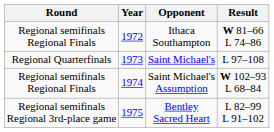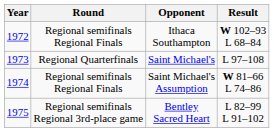columns swapped: (132, 13) <-> (62, 13)
(243, 36) W 81–66 L 74–86 -> (243, 36) W 102–93 L 68–84
(243, 83) W 102–93 L 68–84 -> (243, 83) W 81–66 L 74–86
